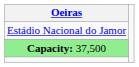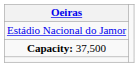(67, 48) lightgreen background -> (67, 48) no background
